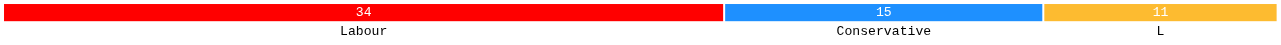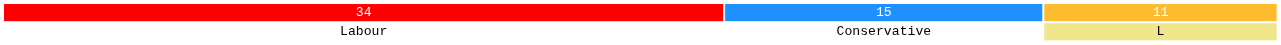(1161, 32) no background -> (1161, 32) khaki background
